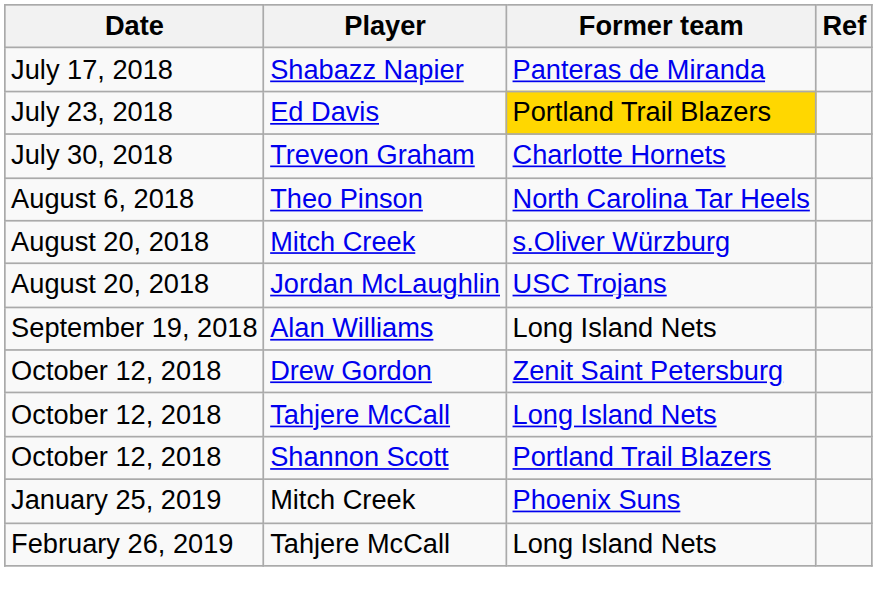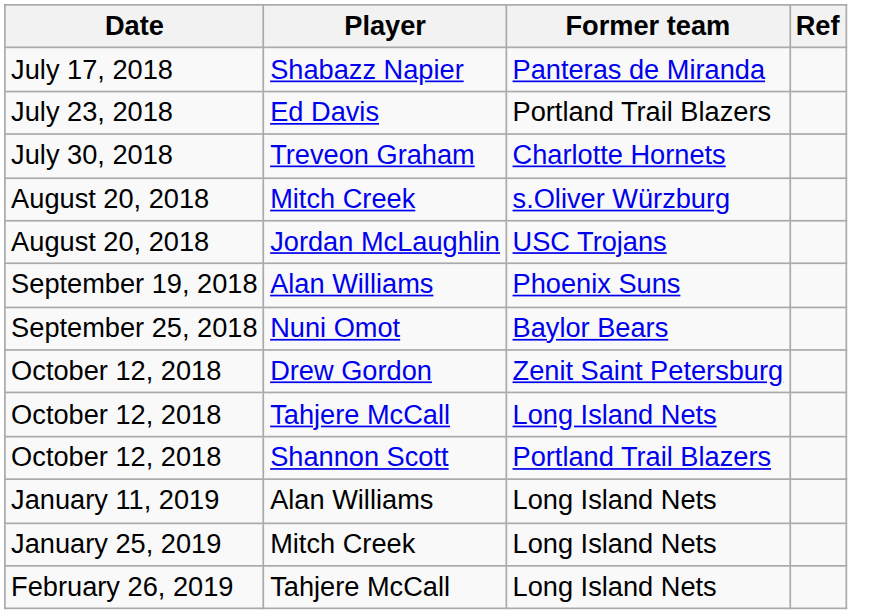(642, 112) gold background -> (642, 112) no background
- row: (103, 198)
(615, 328) Long Island Nets -> (596, 284) Phoenix Suns
+ row: (134, 328)
+ row: (115, 500)
(596, 500) Phoenix Suns -> (615, 543) Long Island Nets
